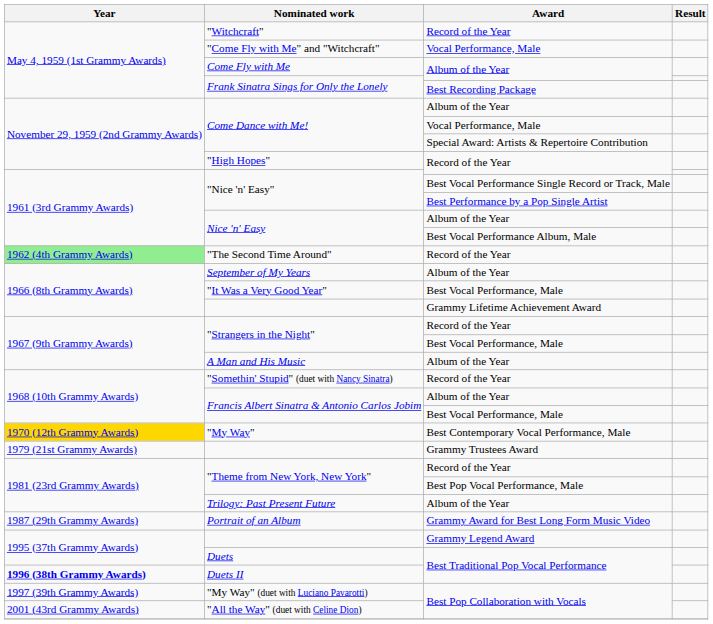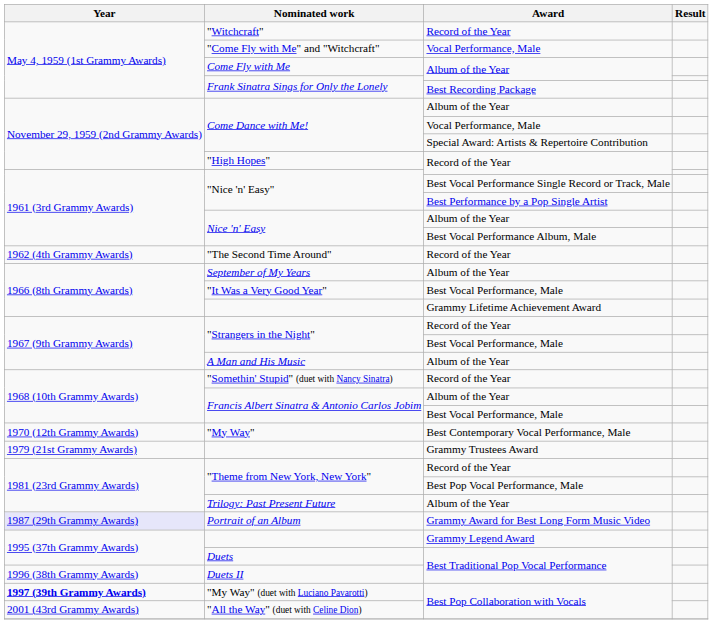(70, 254) lightgreen background -> (70, 254) no background
(73, 432) gold background -> (73, 432) no background
(73, 521) no background -> (73, 521) lavender background
(76, 574) bold -> (73, 574) normal
(73, 592) normal -> (76, 592) bold
